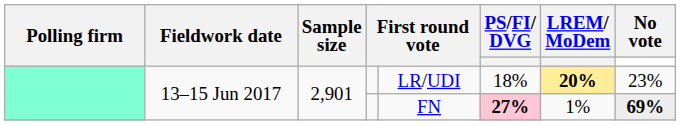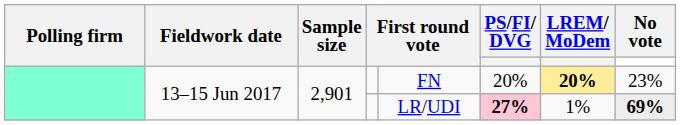(429, 80) LR/UDI -> (429, 80) FN
(510, 80) 18% -> (510, 80) 20%
(429, 107) FN -> (429, 107) LR/UDI
